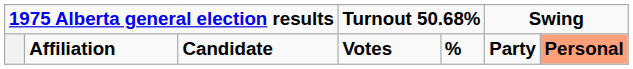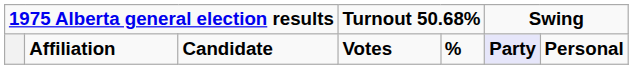(513, 49) no background -> (513, 49) lavender background
(584, 49) lightsalmon background -> (584, 49) no background
